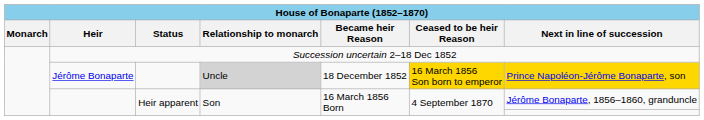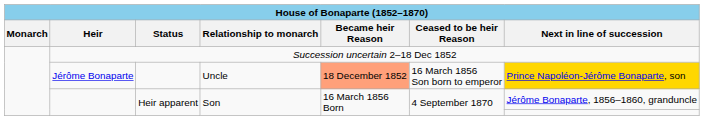(215, 76) lightgrey background -> (215, 76) no background
(365, 76) no background -> (365, 76) lightsalmon background
(457, 76) gold background -> (457, 76) no background
